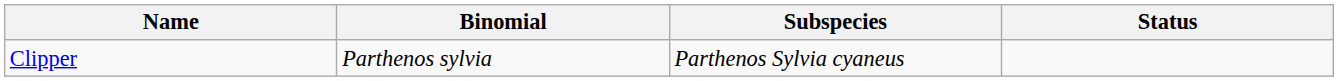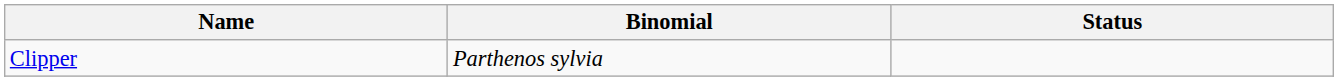- column: (835, 22)
